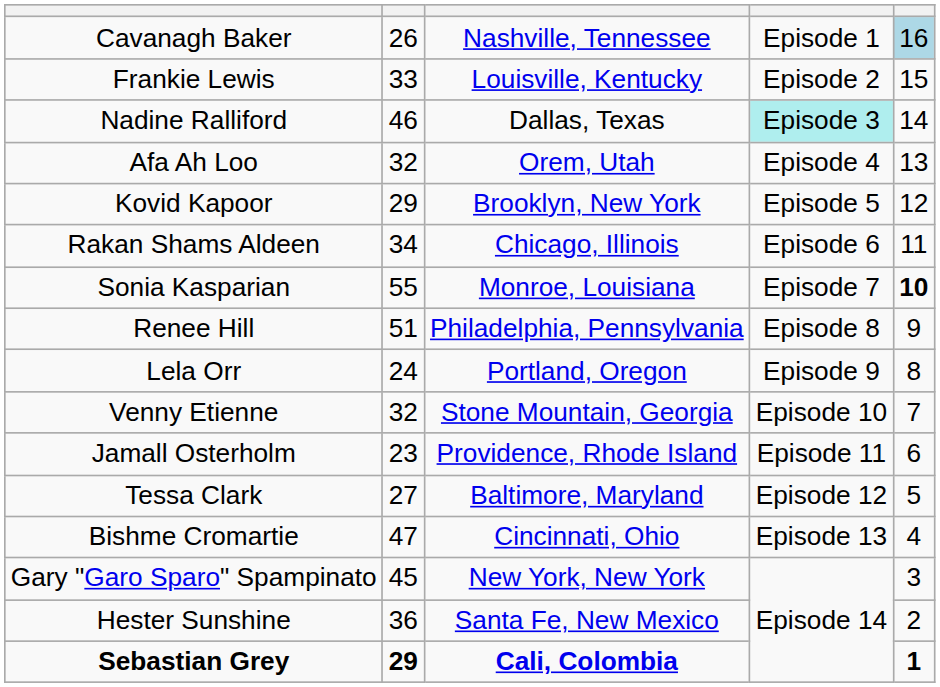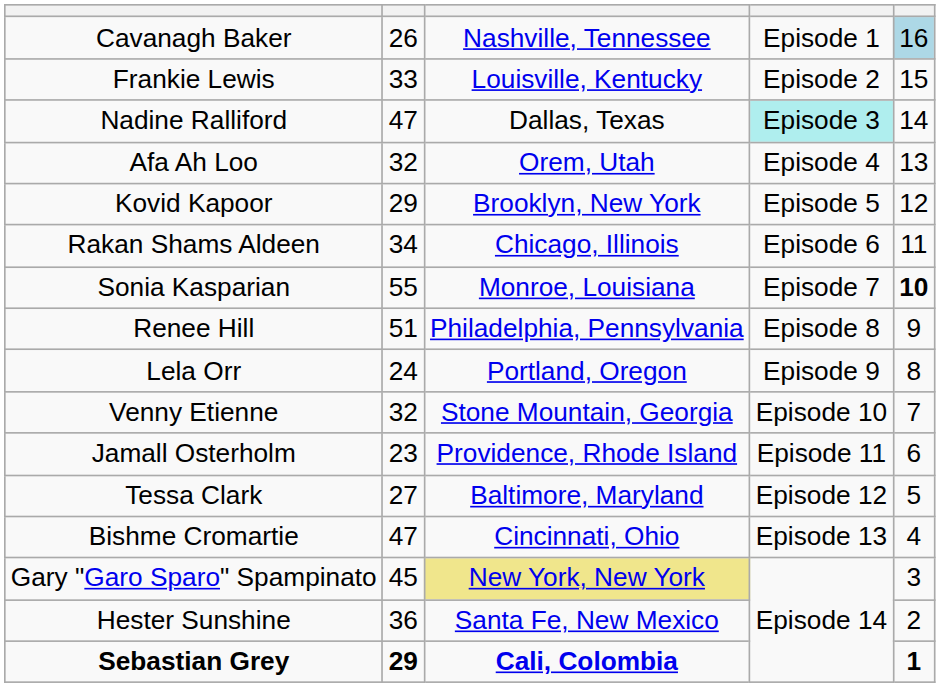(403, 120) 46 -> (403, 120) 47
(587, 578) no background -> (587, 578) khaki background
